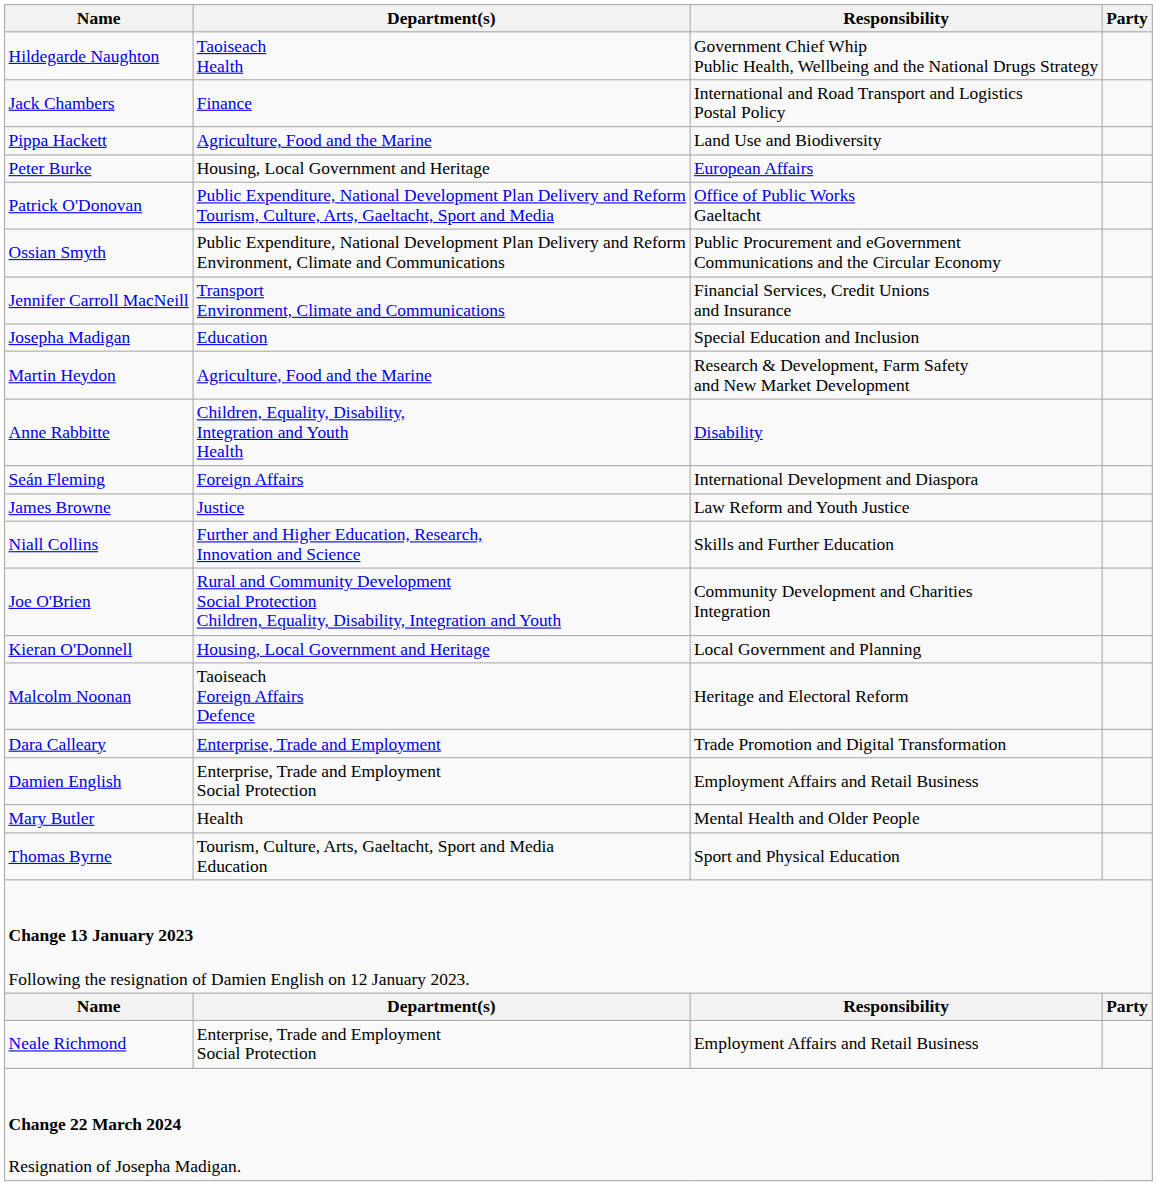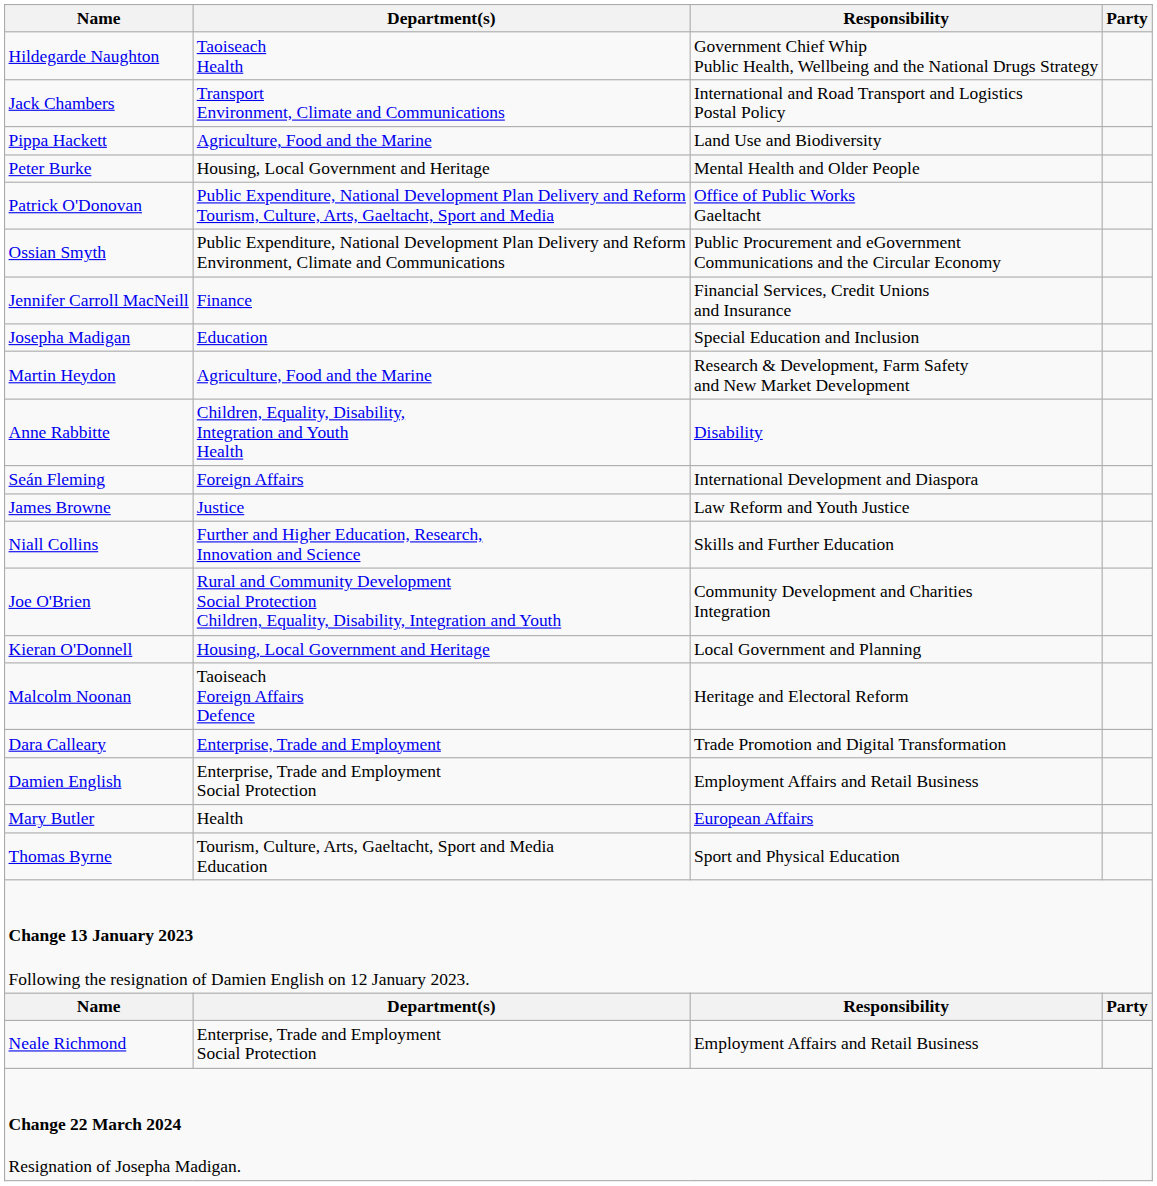(224, 103) Finance -> (351, 103) Transport Environment, Climate and Communications
(754, 168) European Affairs -> (807, 168) Mental Health and Older People
(351, 300) Transport Environment, Climate and Communications -> (224, 300) Finance
(807, 818) Mental Health and Older People -> (754, 818) European Affairs
